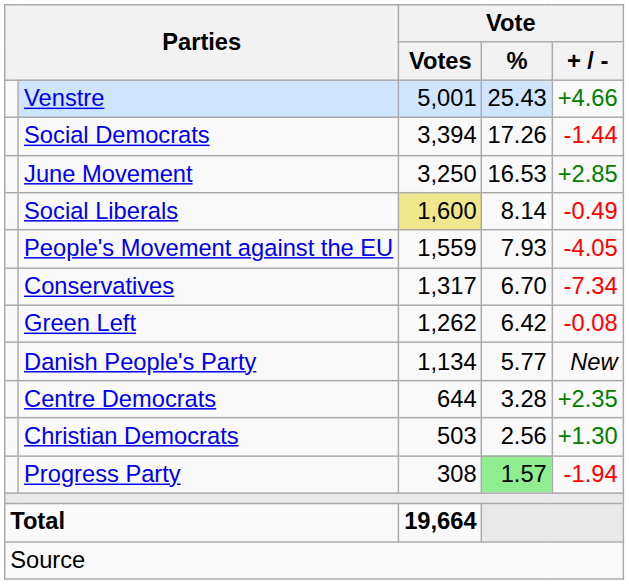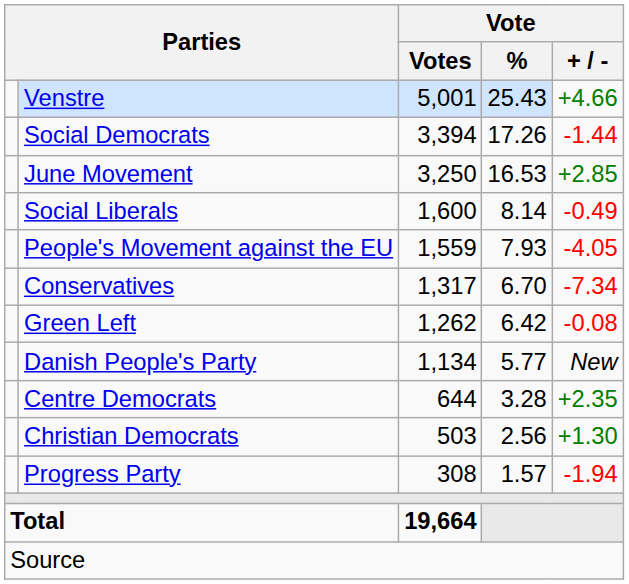(447, 211) khaki background -> (447, 211) no background
(524, 473) lightgreen background -> (524, 473) no background
